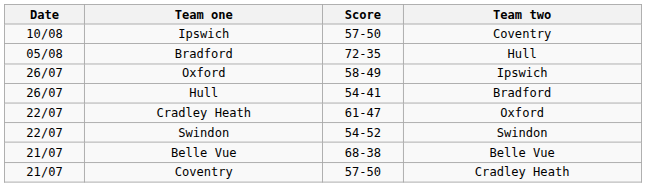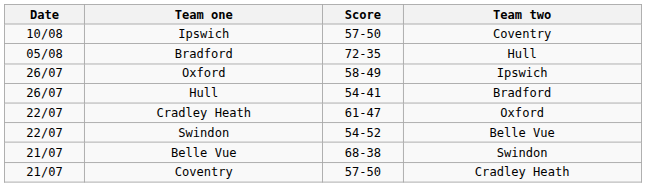(522, 133) Swindon -> (522, 133) Belle Vue
(522, 152) Belle Vue -> (522, 152) Swindon
